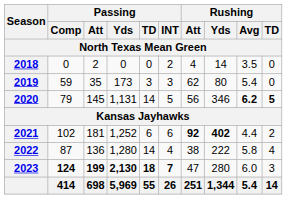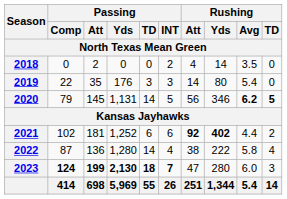(66, 82) 59 -> (66, 82) 22
(123, 82) 173 -> (123, 82) 176
(193, 82) 62 -> (193, 82) 14
